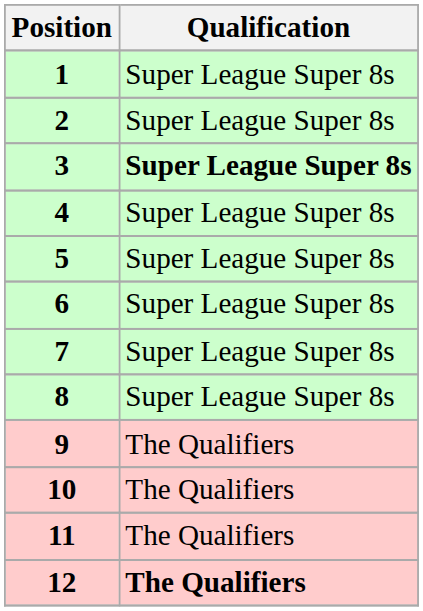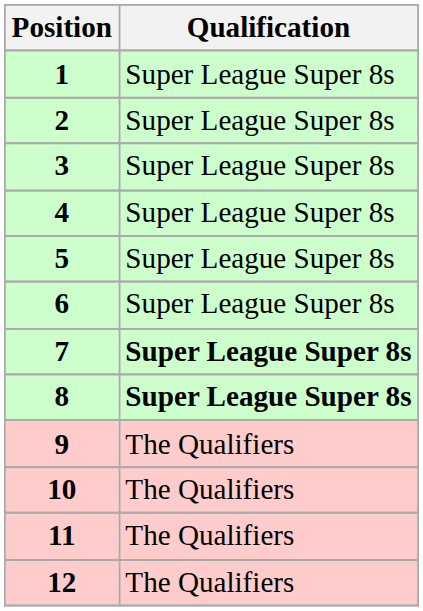(268, 166) bold -> (260, 166) normal
(260, 350) normal -> (268, 350) bold
(260, 397) normal -> (268, 397) bold
(216, 581) bold -> (210, 581) normal
